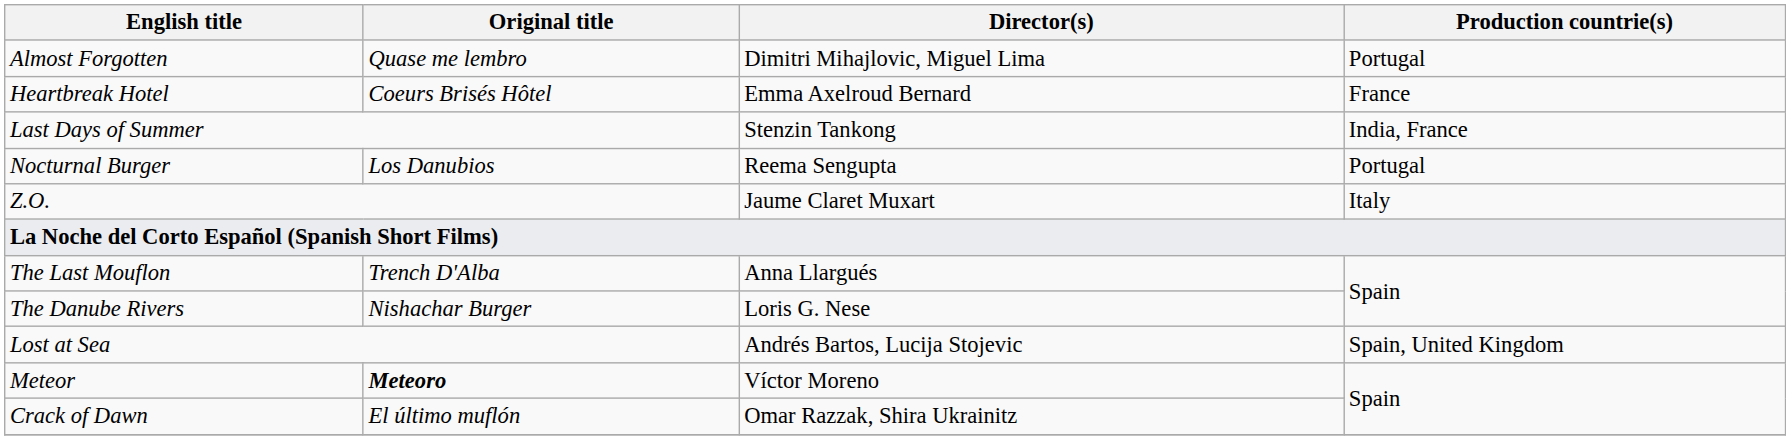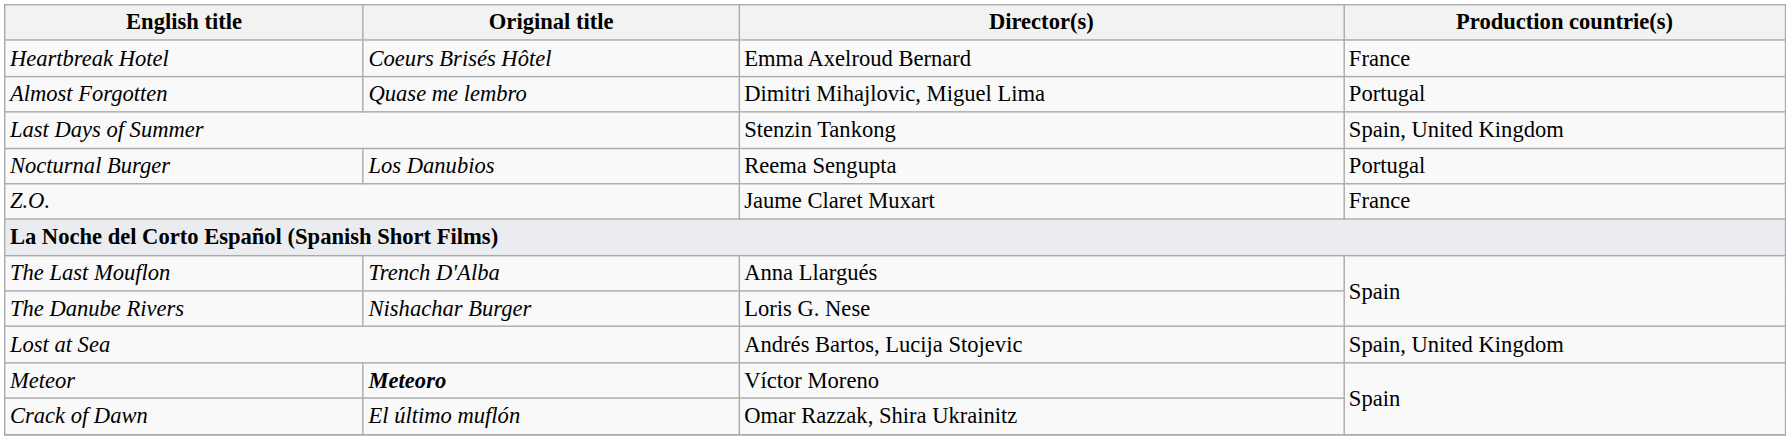rows swapped: (89, 58) <-> (89, 93)
(1408, 129) India, France -> (1456, 129) Spain, United Kingdom
(1370, 201) Italy -> (1380, 201) France
